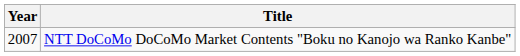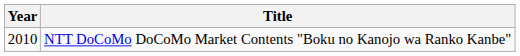(23, 39) 2007 -> (23, 39) 2010
